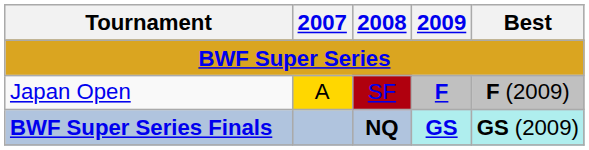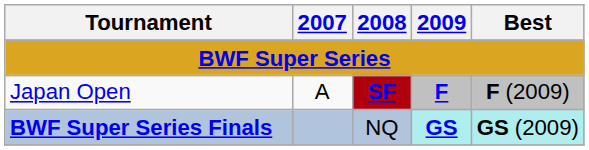(322, 93) gold background -> (322, 93) no background
(382, 93) normal -> (382, 93) bold
(382, 128) bold -> (382, 128) normal
